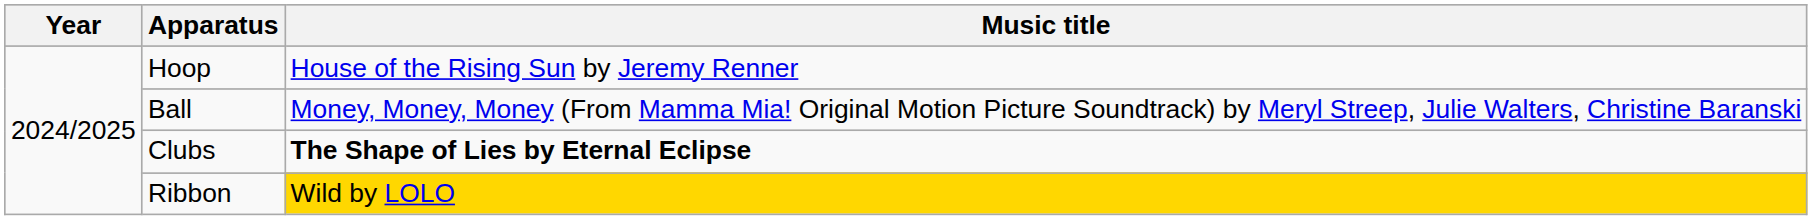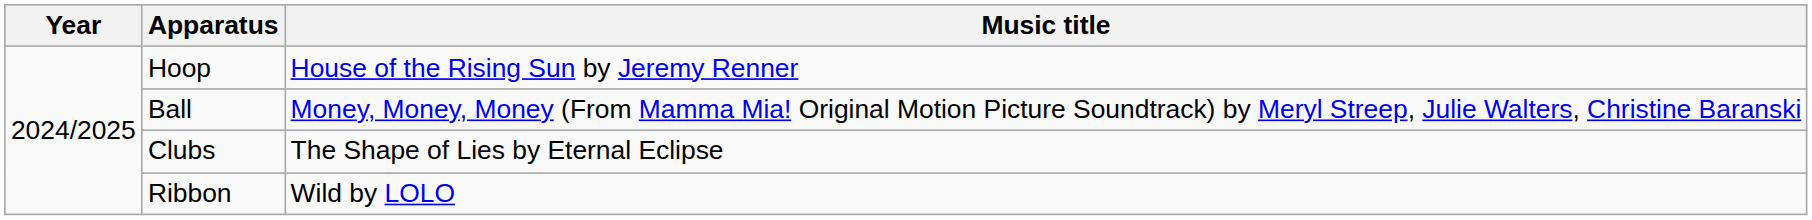(521, 151) bold -> (507, 151) normal
(373, 192) gold background -> (373, 192) no background
